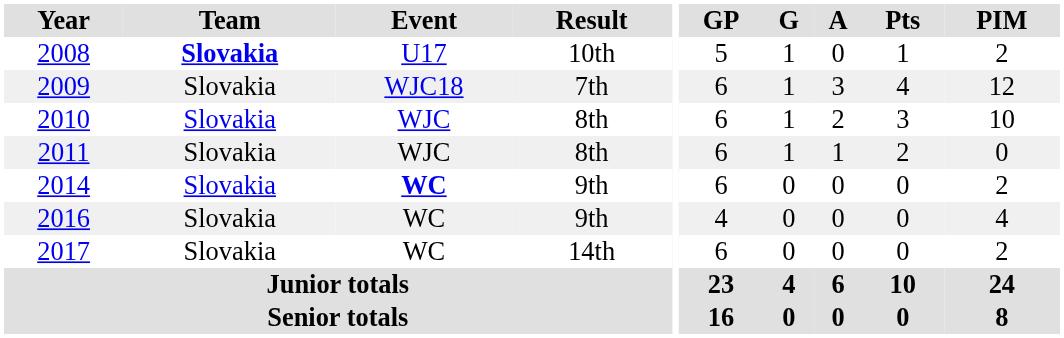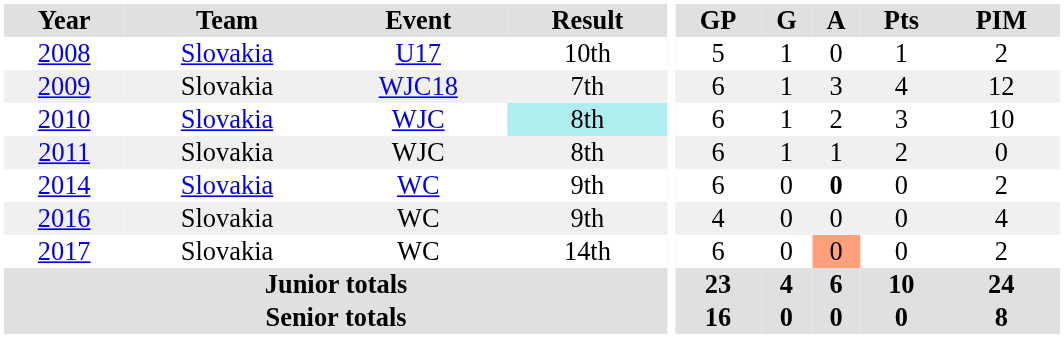(230, 53) bold -> (227, 53) normal
(592, 119) no background -> (587, 119) paleturquoise background
(424, 185) bold -> (418, 185) normal
(838, 185) normal -> (836, 185) bold
(838, 251) no background -> (836, 251) lightsalmon background
